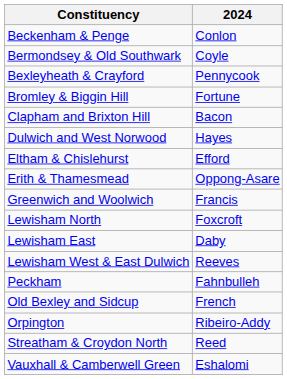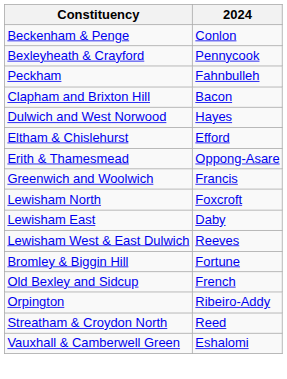- row: (94, 55)
rows swapped: (68, 96) <-> (34, 281)
